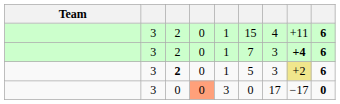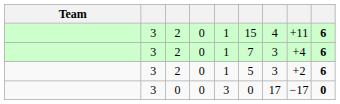(299, 52) bold -> (299, 52) normal
(178, 71) bold -> (178, 71) normal
(299, 71) khaki background -> (299, 71) no background
(202, 90) lightsalmon background -> (202, 90) no background
